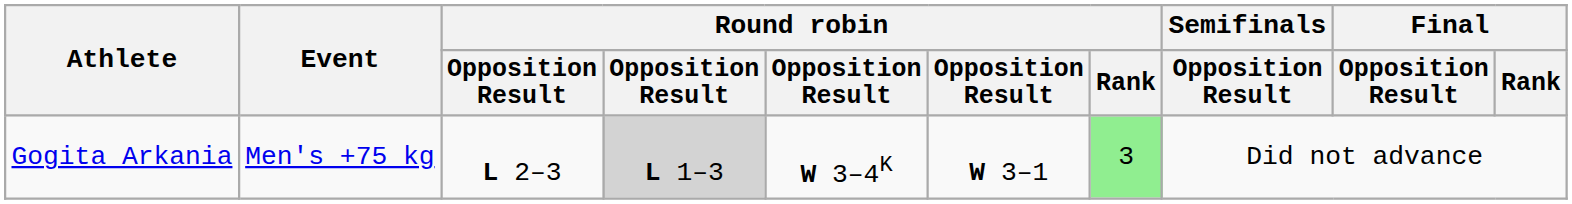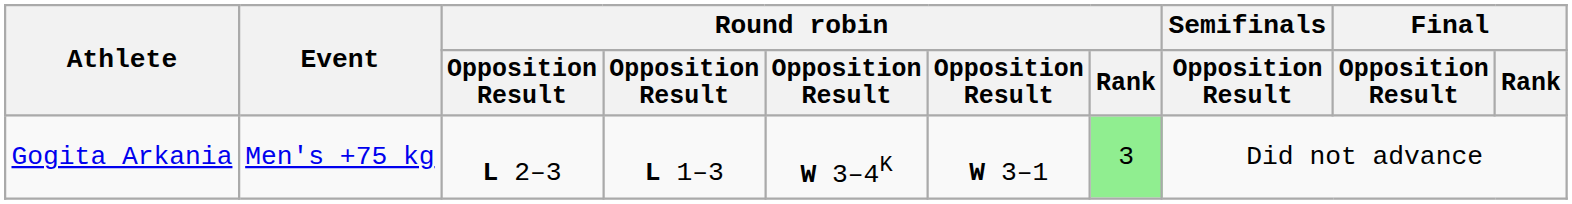(684, 172) lightgrey background -> (684, 172) no background
